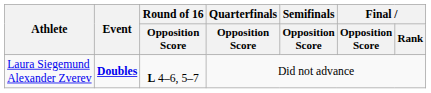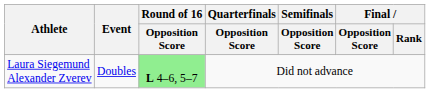(117, 71) bold -> (117, 71) normal
(173, 78) no background -> (172, 78) lightgreen background
